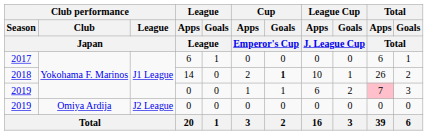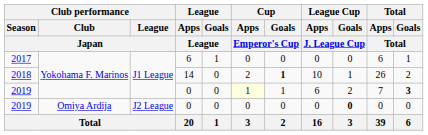(248, 91) no background -> (248, 91) lightyellow background
(381, 91) pink background -> (381, 91) no background
(408, 91) normal -> (408, 91) bold
(350, 106) normal -> (350, 106) bold
